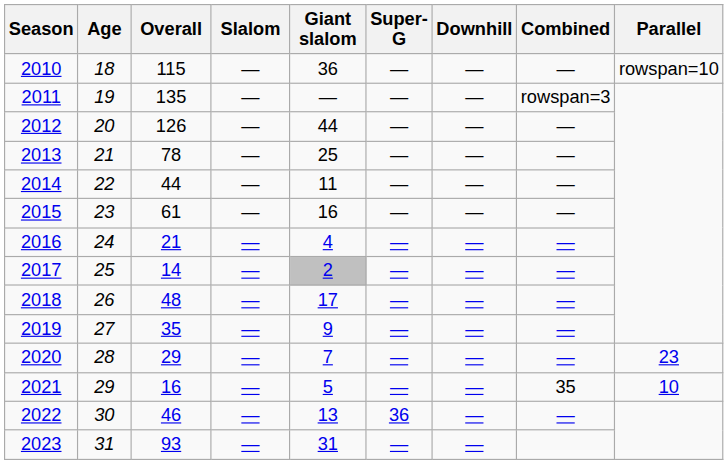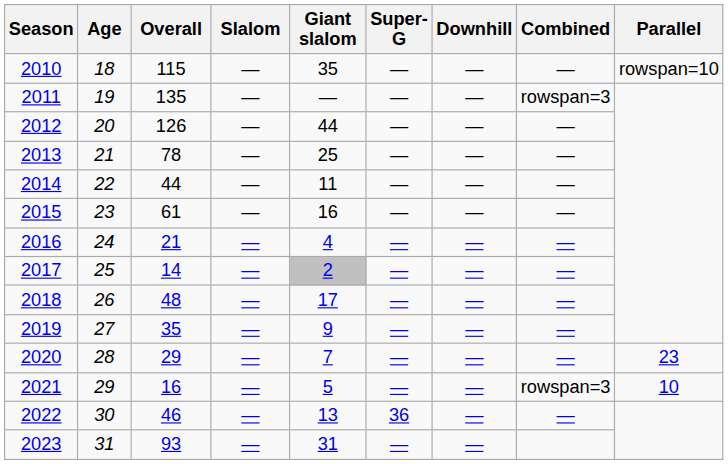(328, 68) 36 -> (328, 68) 35
(566, 386) 35 -> (566, 386) rowspan=3
